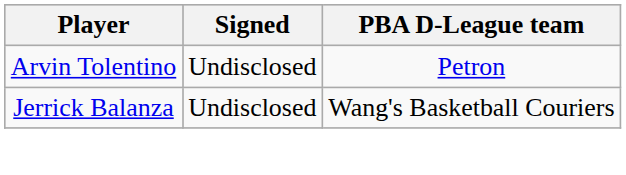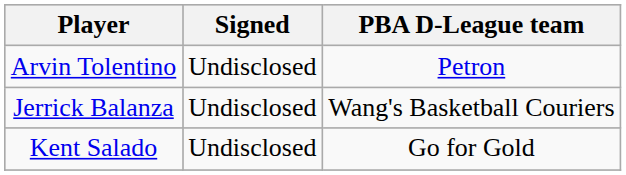+ row: (94, 148)
